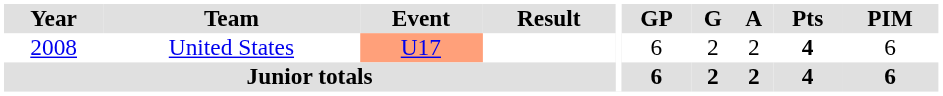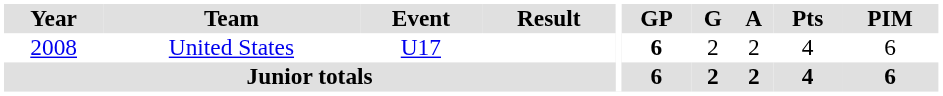(421, 47) lightsalmon background -> (421, 47) no background
(656, 47) normal -> (656, 47) bold
(808, 47) bold -> (808, 47) normal
